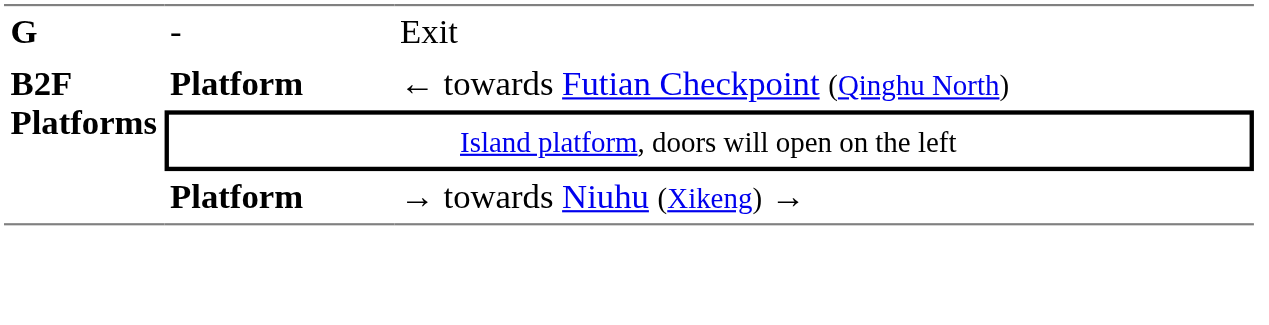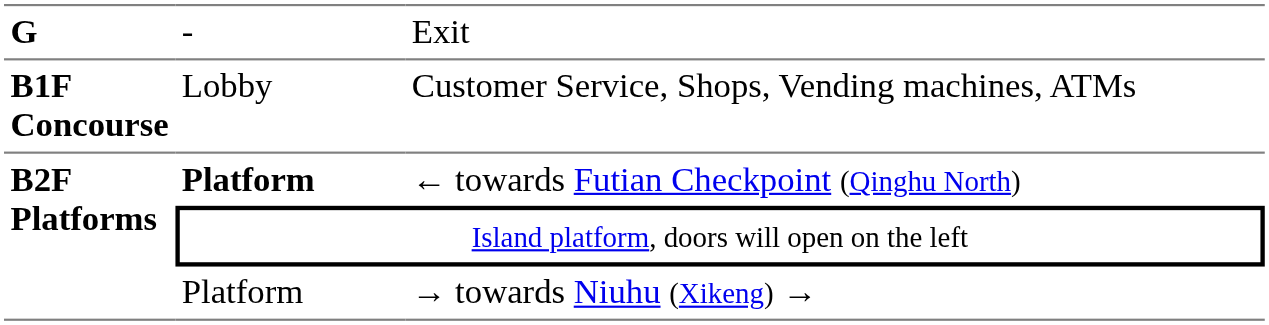+ row: (774, 85)
(237, 196) bold -> (242, 292) normal
